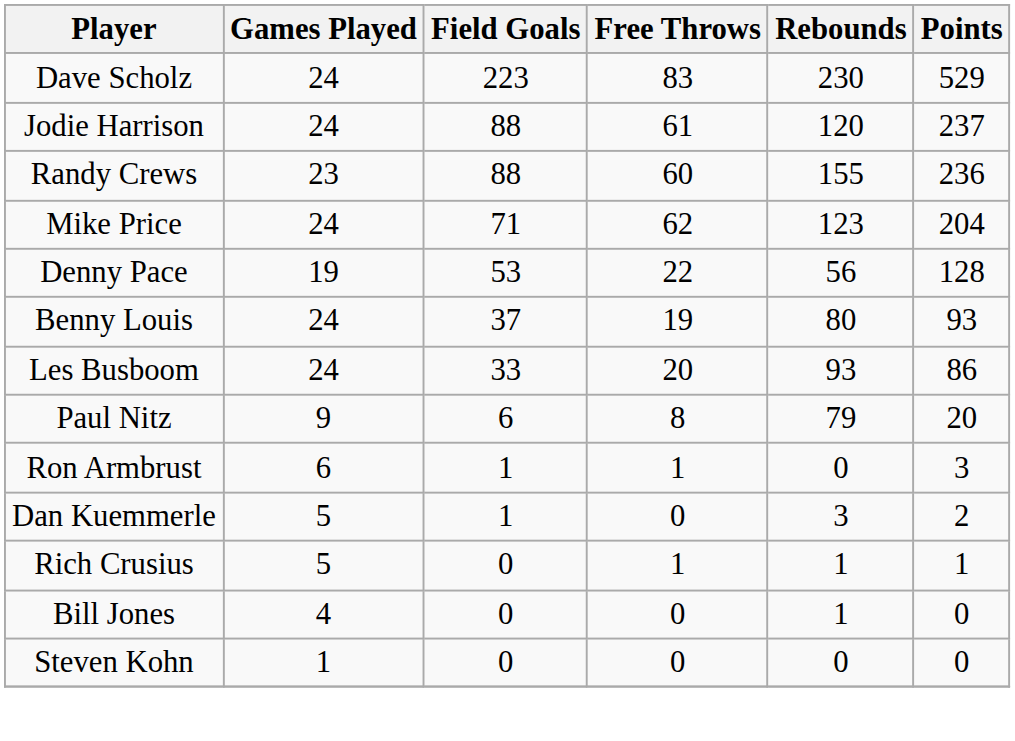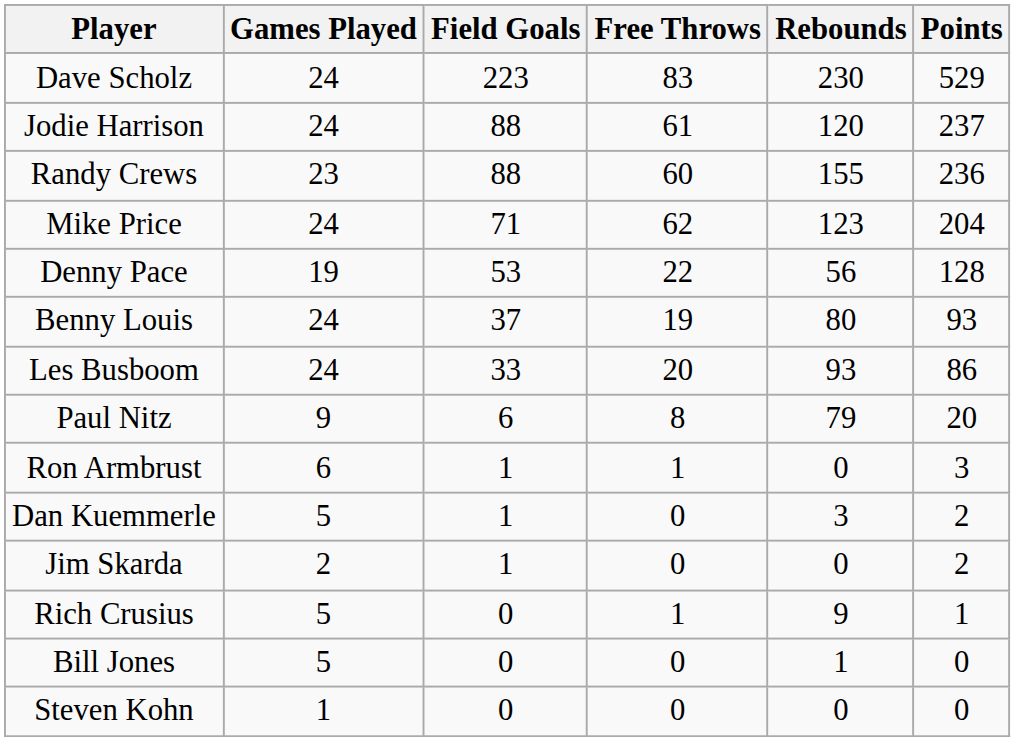+ row: (114, 564)
(841, 564) 1 -> (841, 613) 9
(324, 613) 4 -> (324, 662) 5
